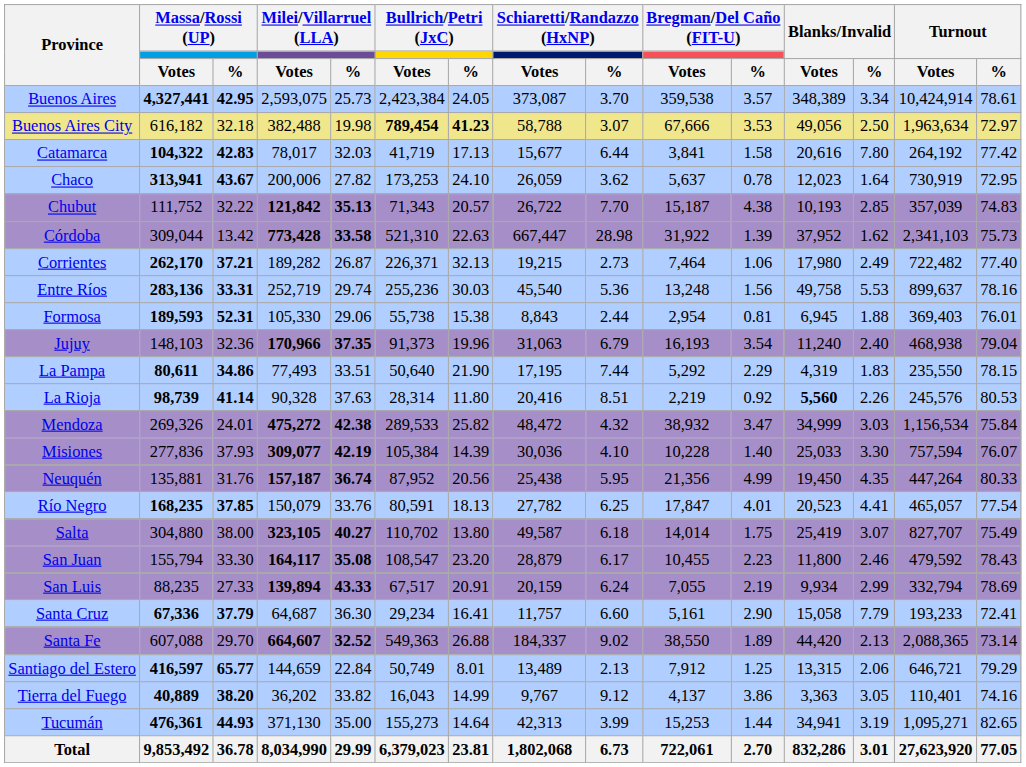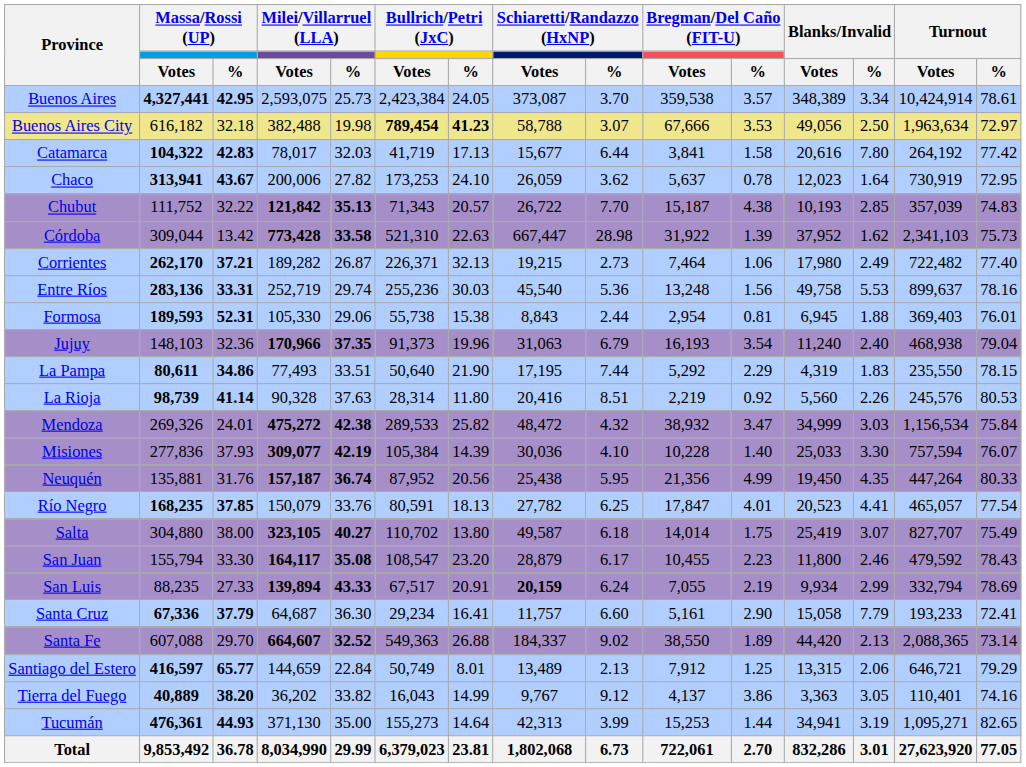(819, 397) bold -> (819, 397) normal
(540, 586) normal -> (540, 586) bold
